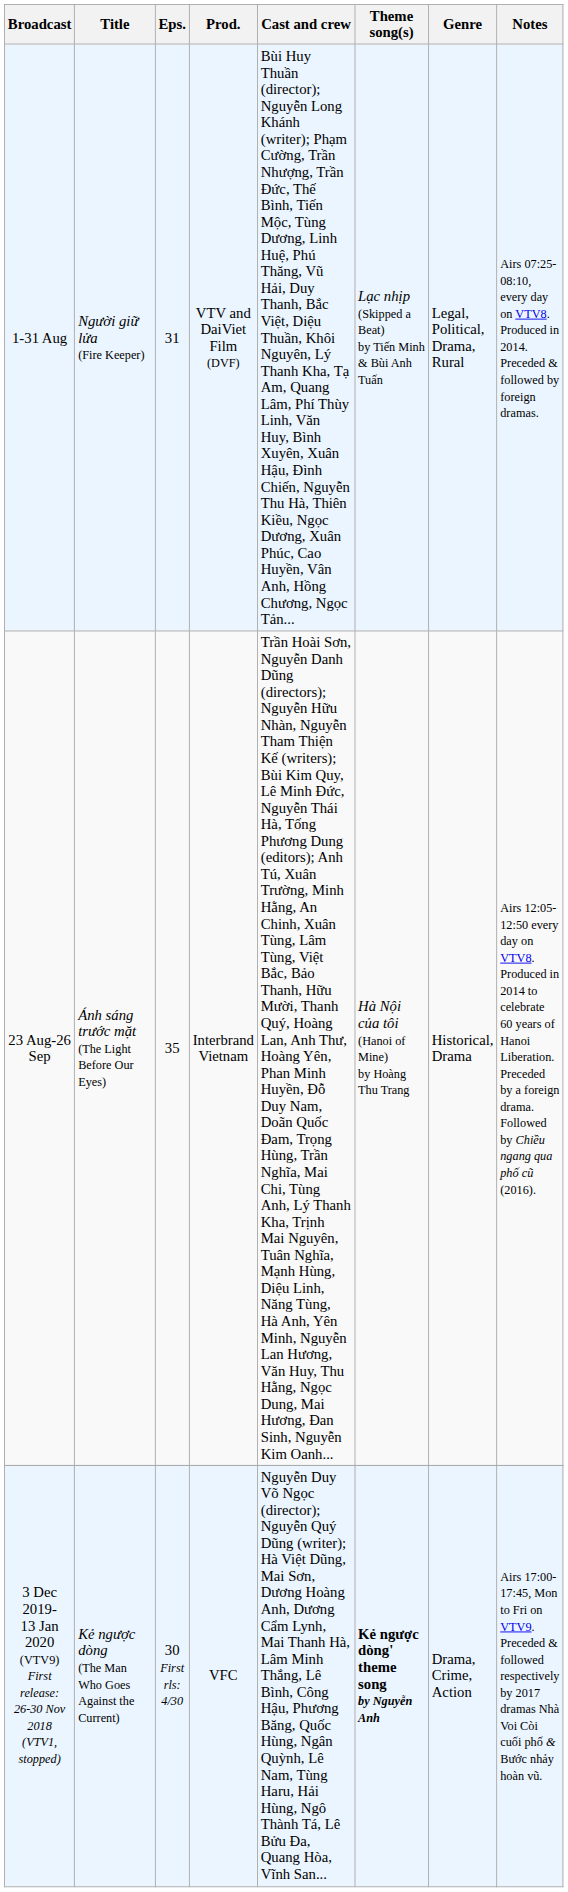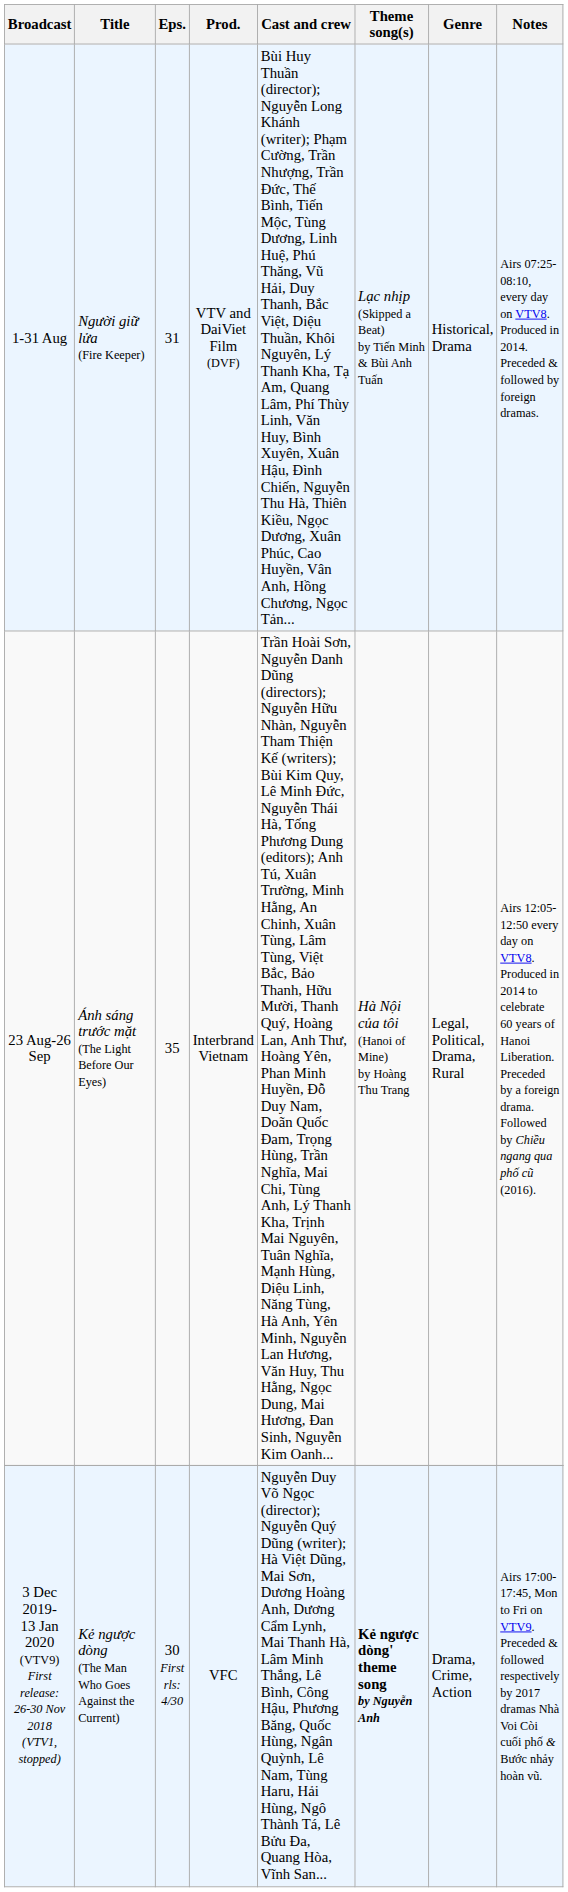(458, 337) Legal, Political, Drama, Rural -> (463, 337) Historical, Drama
(463, 1048) Historical, Drama -> (458, 1048) Legal, Political, Drama, Rural
